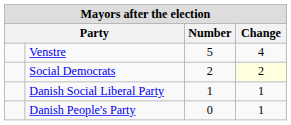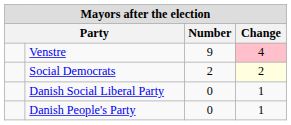(210, 52) 5 -> (210, 52) 9
(261, 52) no background -> (261, 52) pink background
(210, 91) 1 -> (210, 91) 0
